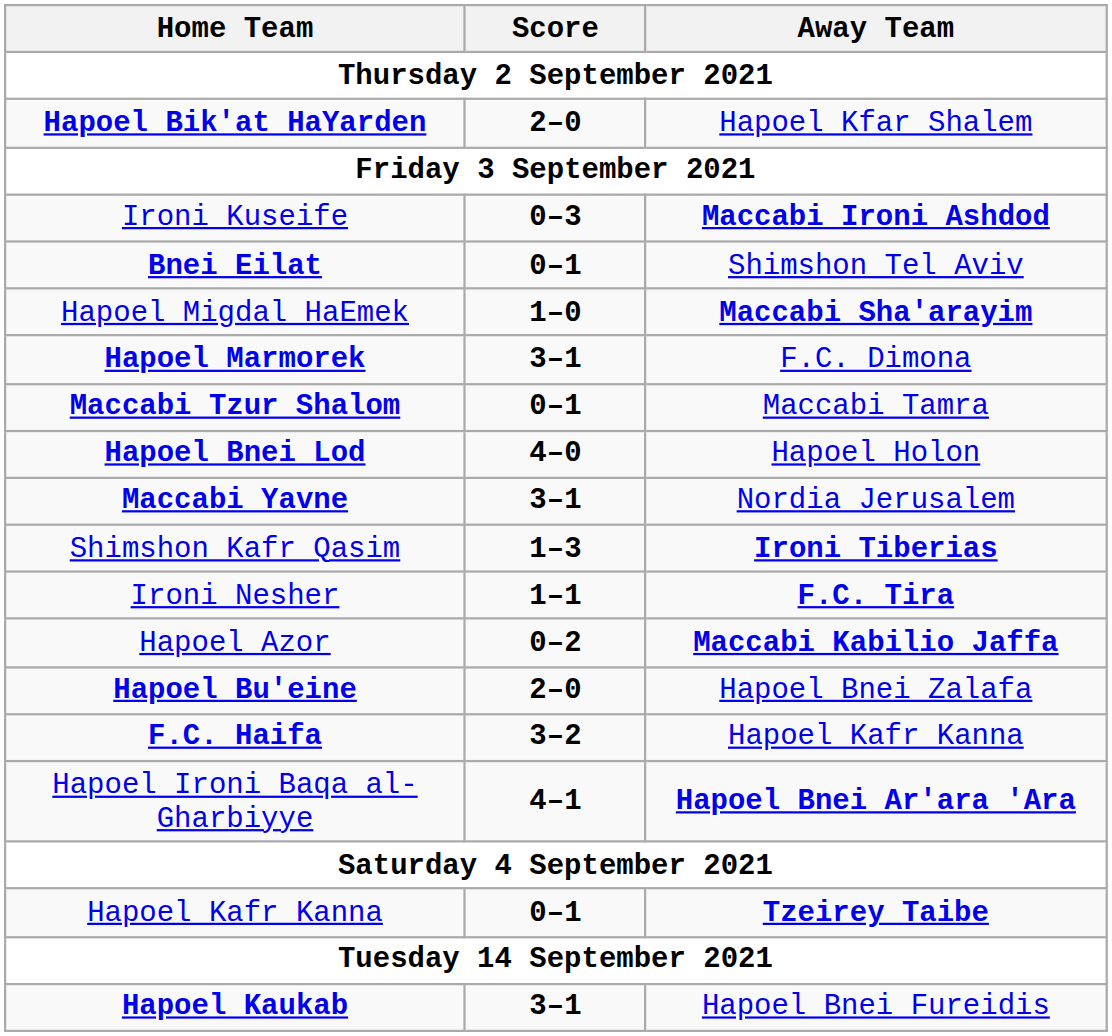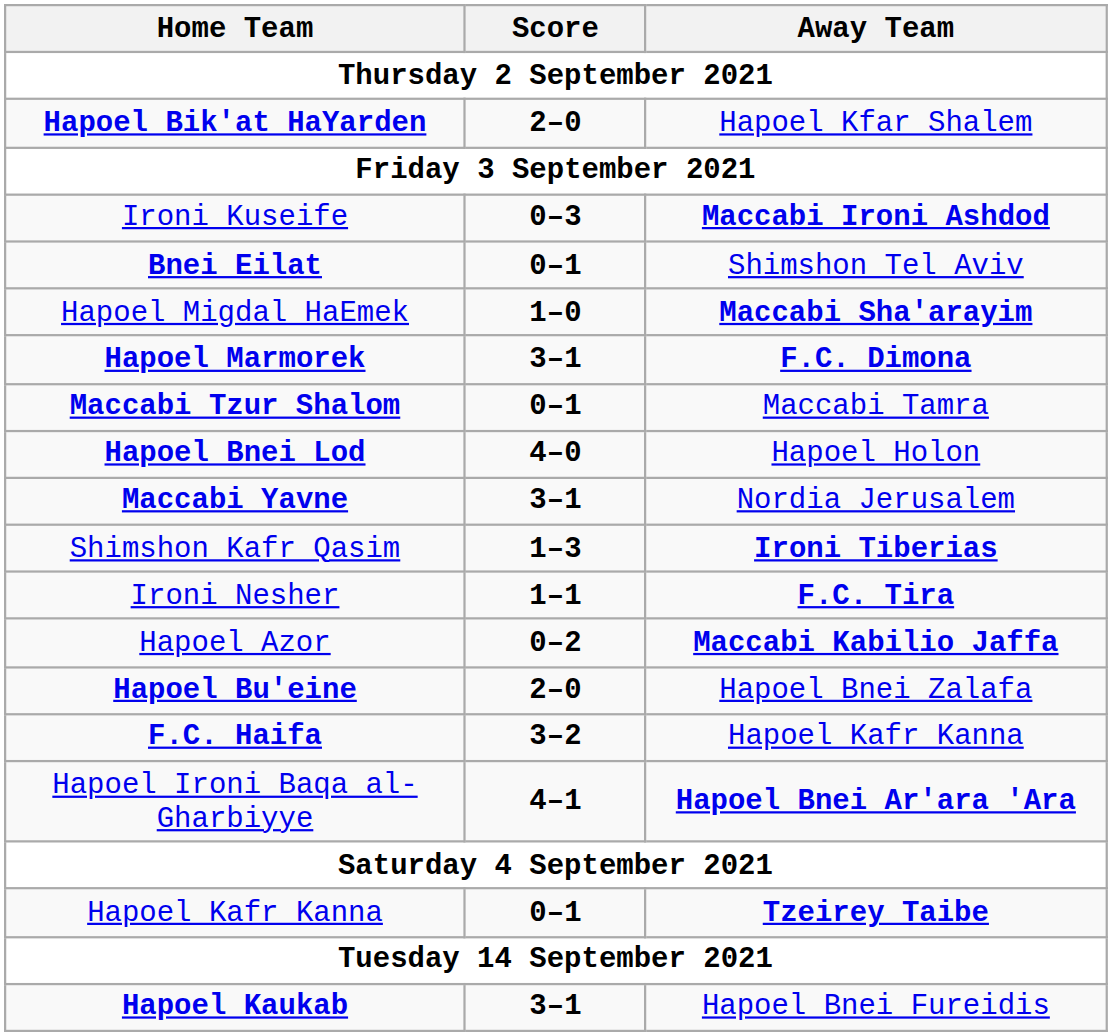(876, 359) normal -> (876, 359) bold
